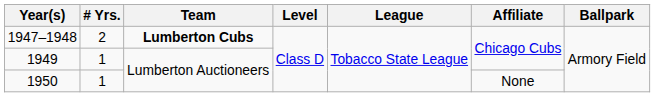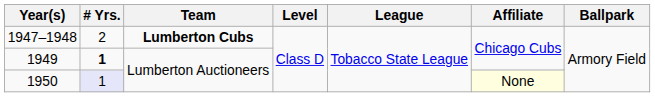(102, 59) normal -> (102, 59) bold
(102, 81) no background -> (102, 81) lavender background
(518, 81) no background -> (518, 81) lightyellow background
